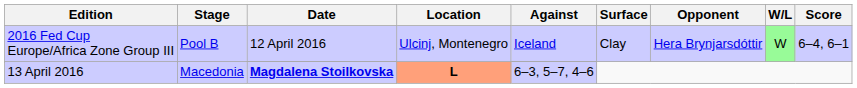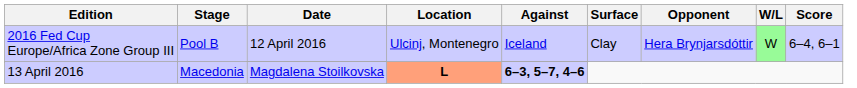(322, 72) bold -> (317, 72) normal
(554, 72) normal -> (545, 72) bold
